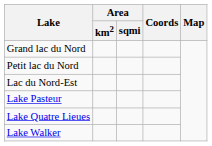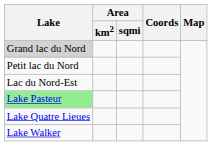(46, 49) no background -> (46, 49) lightgrey background
(34, 99) no background -> (34, 99) lightgreen background
